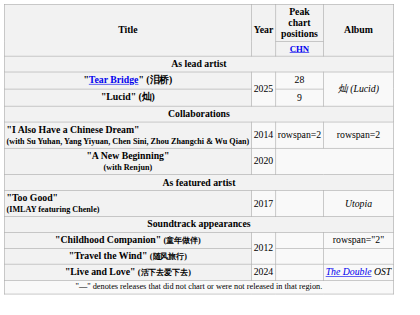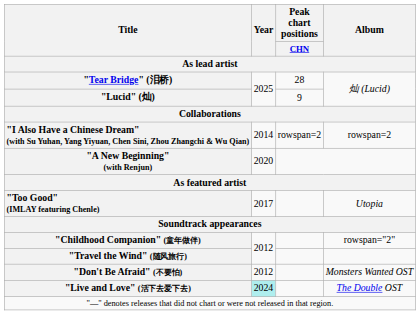+ row: (128, 272)
(263, 272) no background -> (263, 288) paleturquoise background
